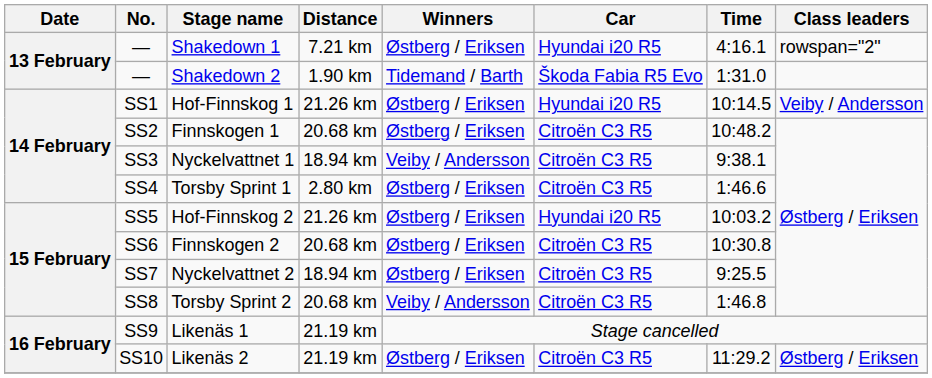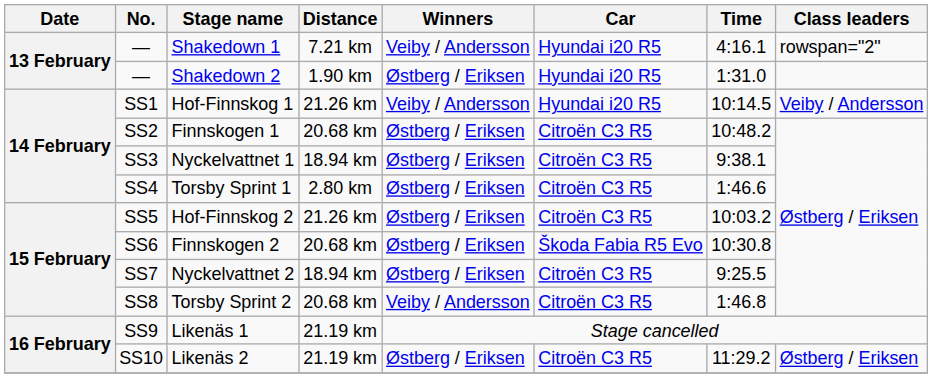(455, 47) Østberg / Eriksen -> (458, 47) Veiby / Andersson
(455, 75) Tidemand / Barth -> (455, 75) Østberg / Eriksen
(621, 75) Škoda Fabia R5 Evo -> (600, 75) Hyundai i20 R5
(455, 103) Østberg / Eriksen -> (458, 103) Veiby / Andersson
(458, 160) Veiby / Andersson -> (455, 160) Østberg / Eriksen
(600, 216) Hyundai i20 R5 -> (595, 216) Citroën C3 R5
(595, 245) Citroën C3 R5 -> (621, 245) Škoda Fabia R5 Evo
